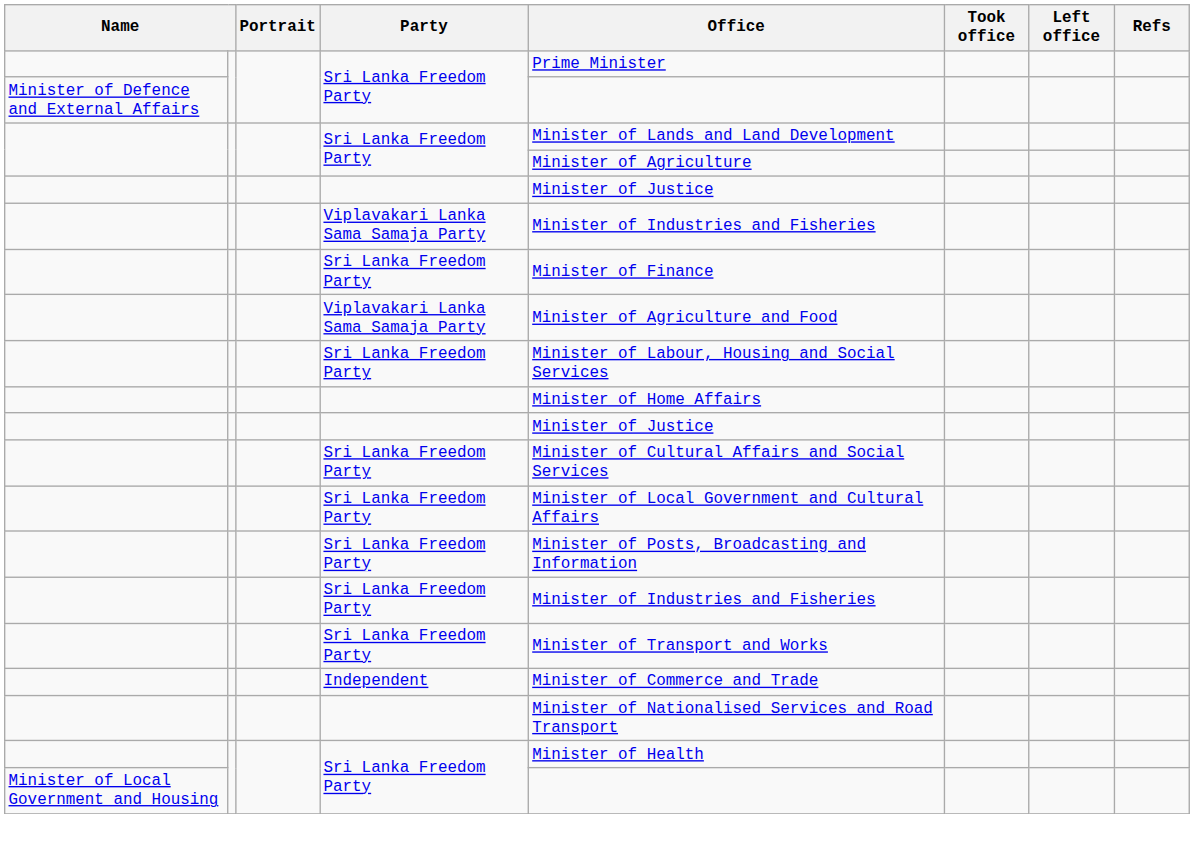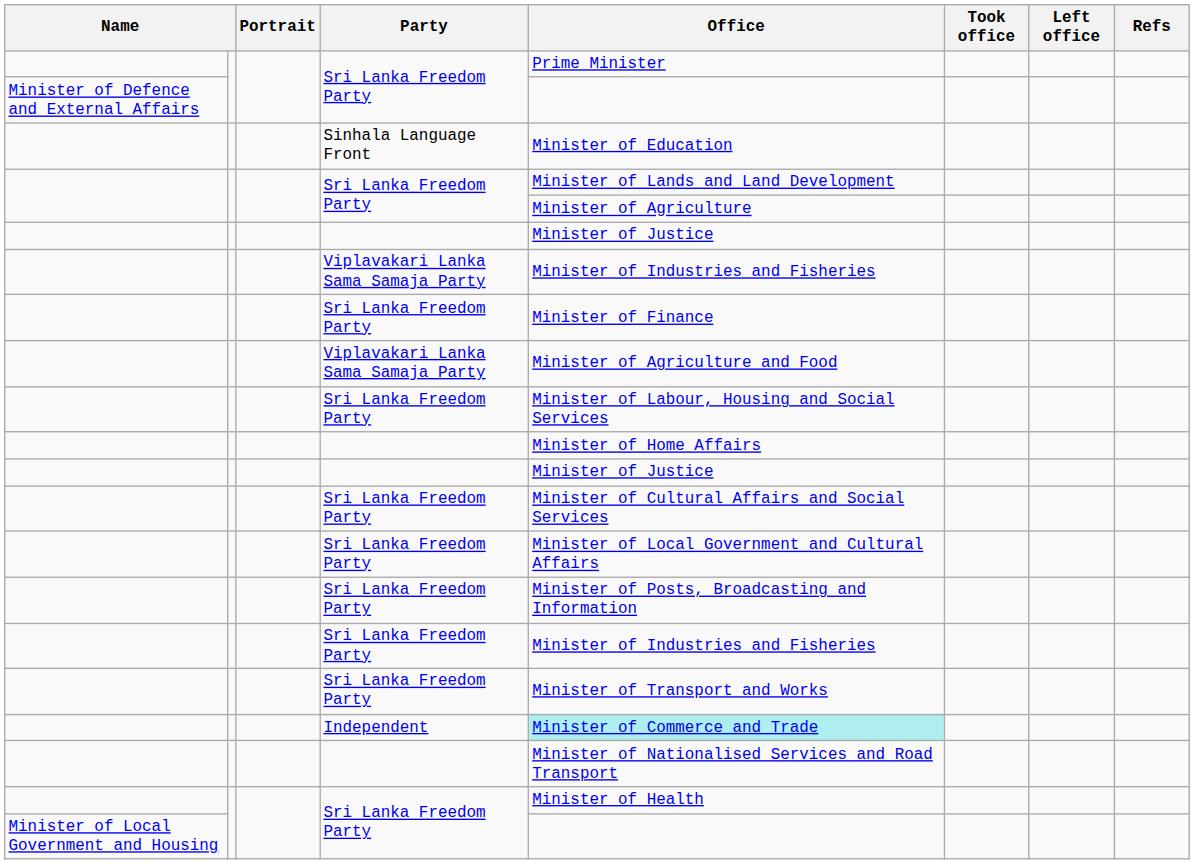+ row: (116, 146)
(675, 682) no background -> (675, 727) paleturquoise background
